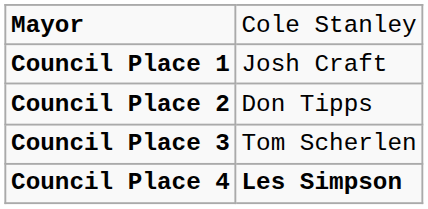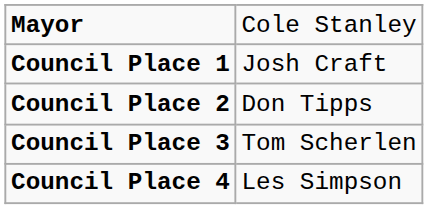(322, 183) bold -> (322, 183) normal
